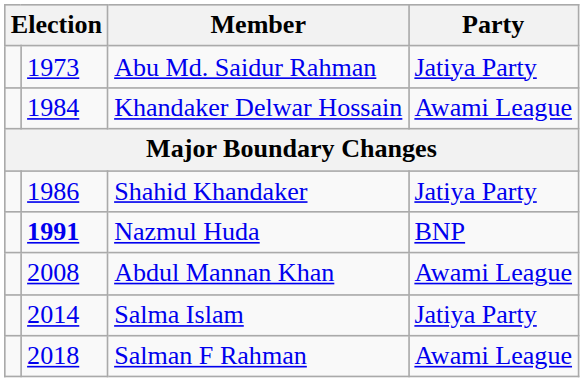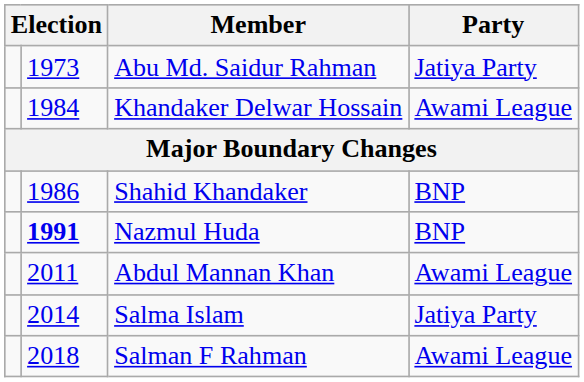(476, 190) Jatiya Party -> (440, 190) BNP
(53, 273) 2008 -> (53, 273) 2011
